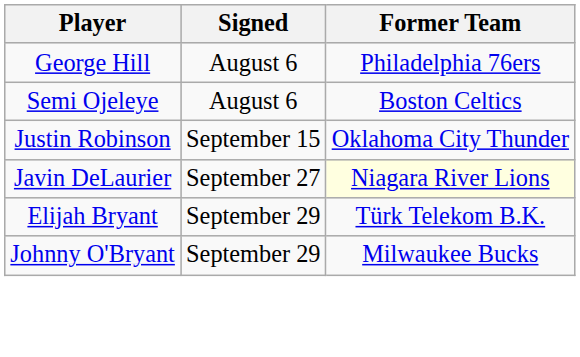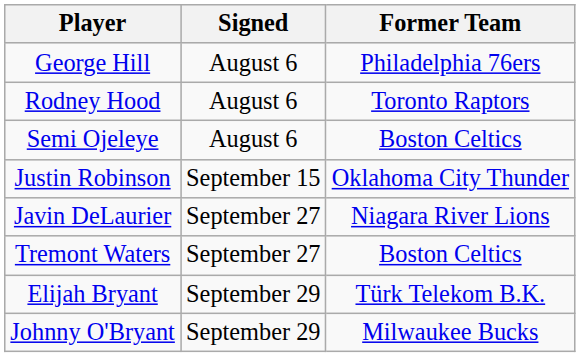+ row: (93, 100)
(450, 178) lightyellow background -> (450, 216) no background
+ row: (93, 255)
